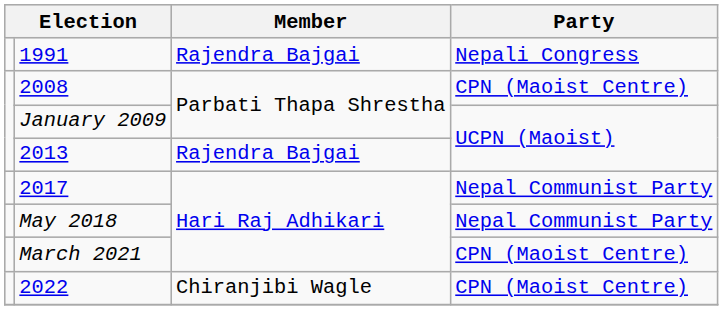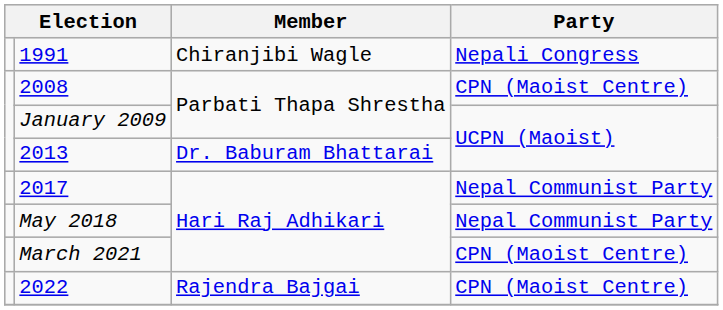(268, 55) Rajendra Bajgai -> (274, 55) Chiranjibi Wagle
(268, 154) Rajendra Bajgai -> (305, 154) Dr. Baburam Bhattarai
(274, 288) Chiranjibi Wagle -> (268, 288) Rajendra Bajgai
